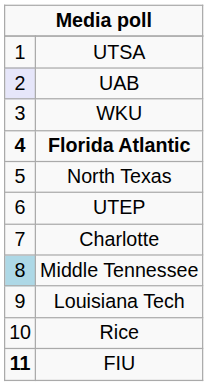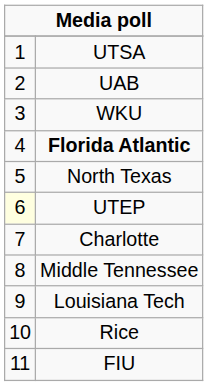(20, 83) lavender background -> (20, 83) no background
(20, 145) bold -> (20, 145) normal
(20, 208) no background -> (20, 208) lightyellow background
(20, 270) lightblue background -> (20, 270) no background
(20, 364) bold -> (20, 364) normal
